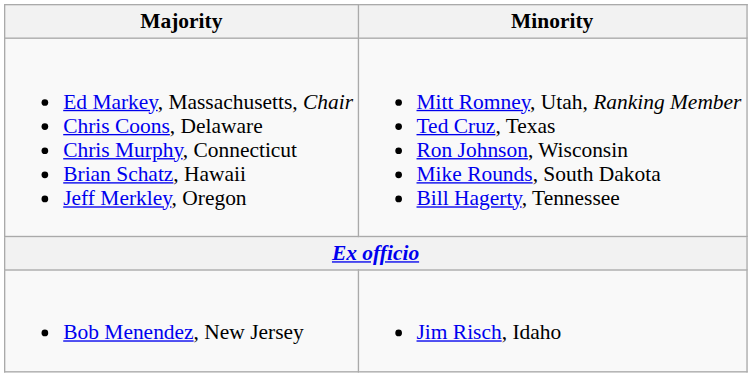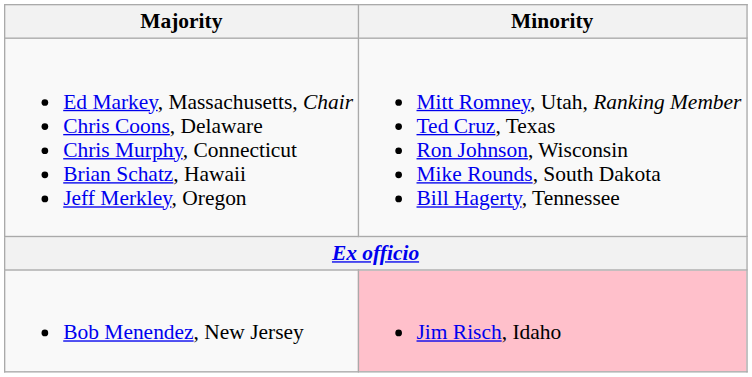(552, 333) no background -> (552, 333) pink background
